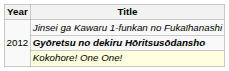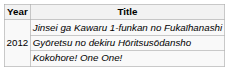(119, 43) bold -> (112, 43) normal
(78, 58) lightyellow background -> (78, 58) no background
